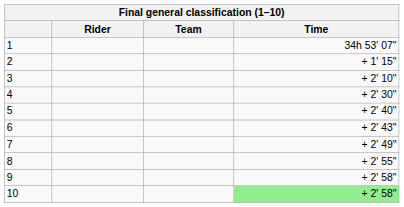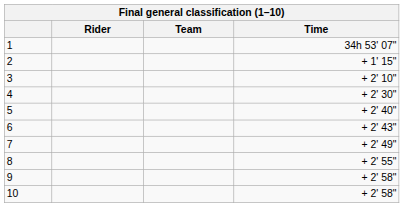(379, 194) lightgreen background -> (379, 194) no background
